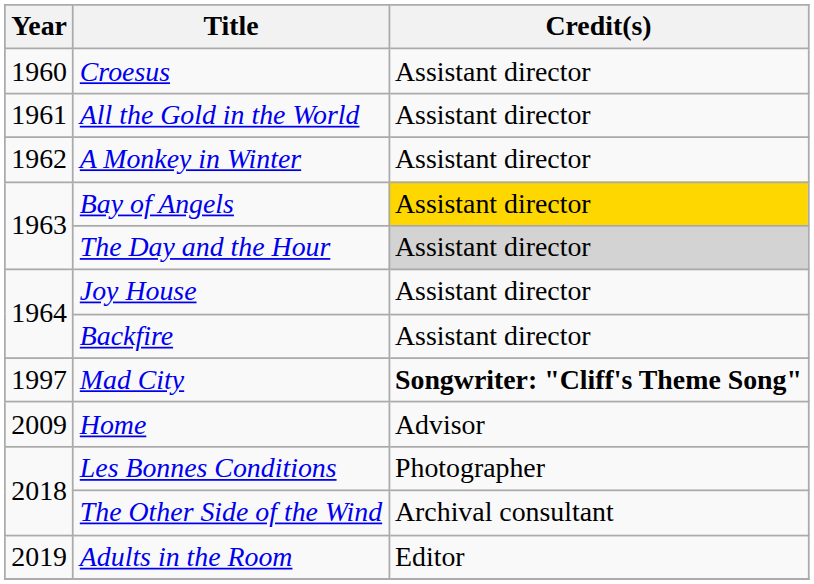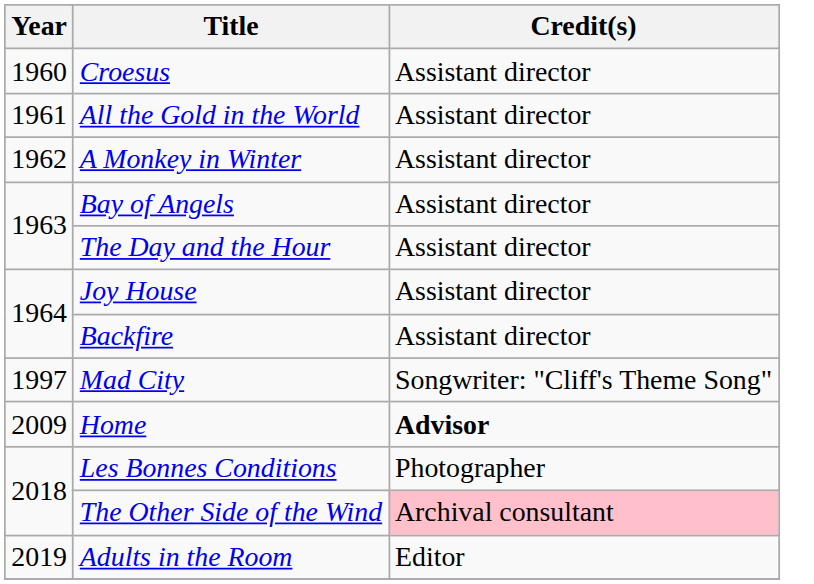(493, 203) gold background -> (493, 203) no background
(493, 247) lightgrey background -> (493, 247) no background
(598, 379) bold -> (584, 379) normal
(440, 423) normal -> (442, 423) bold
(504, 512) no background -> (504, 512) pink background
